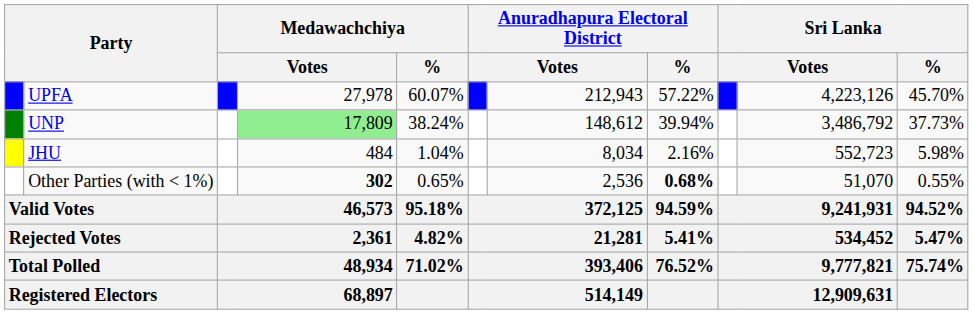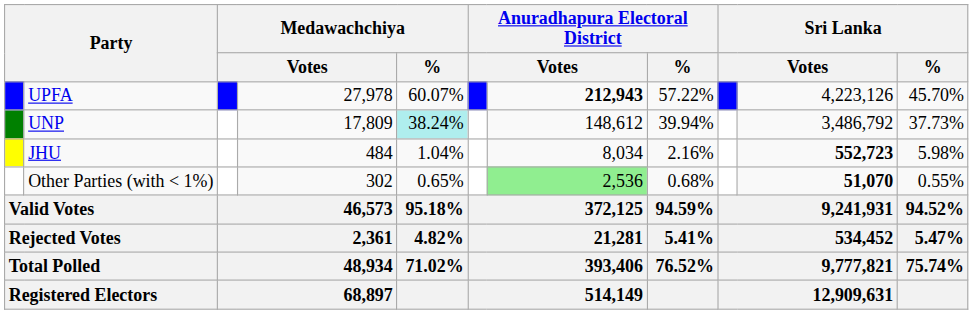(614, 95) normal -> (614, 95) bold
(368, 124) lightgreen background -> (368, 124) no background
(436, 124) no background -> (436, 124) paleturquoise background
(864, 152) normal -> (864, 152) bold
(379, 180) bold -> (379, 180) normal
(623, 180) no background -> (623, 180) lightgreen background
(689, 180) bold -> (691, 180) normal
(868, 180) normal -> (868, 180) bold
